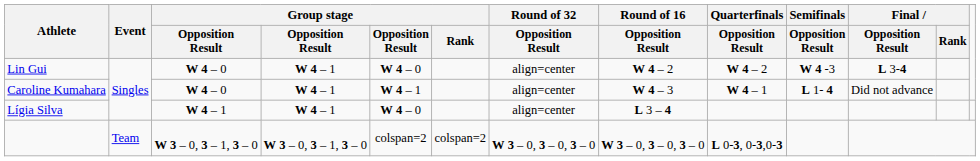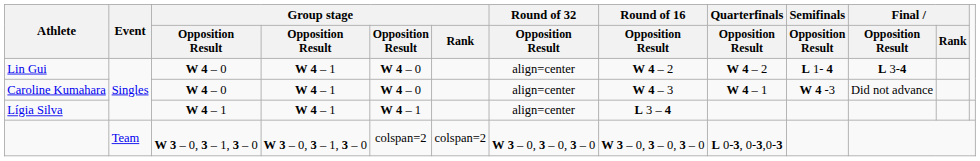(817, 69) W 4 -3 -> (817, 69) L 1- 4
(401, 90) W 4 – 1 -> (401, 90) W 4 – 0
(817, 90) L 1- 4 -> (817, 90) W 4 -3
(401, 110) W 4 – 0 -> (401, 110) W 4 – 1
